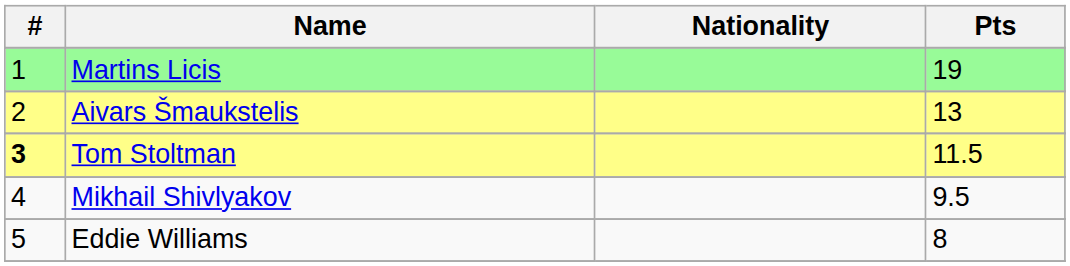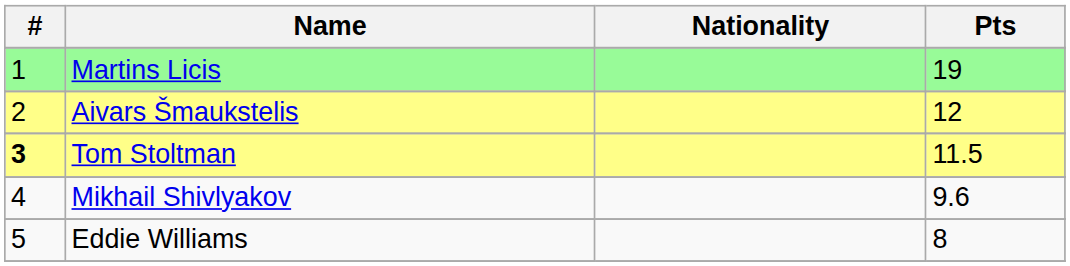(947, 111) 13 -> (947, 111) 12
(951, 197) 9.5 -> (951, 197) 9.6
